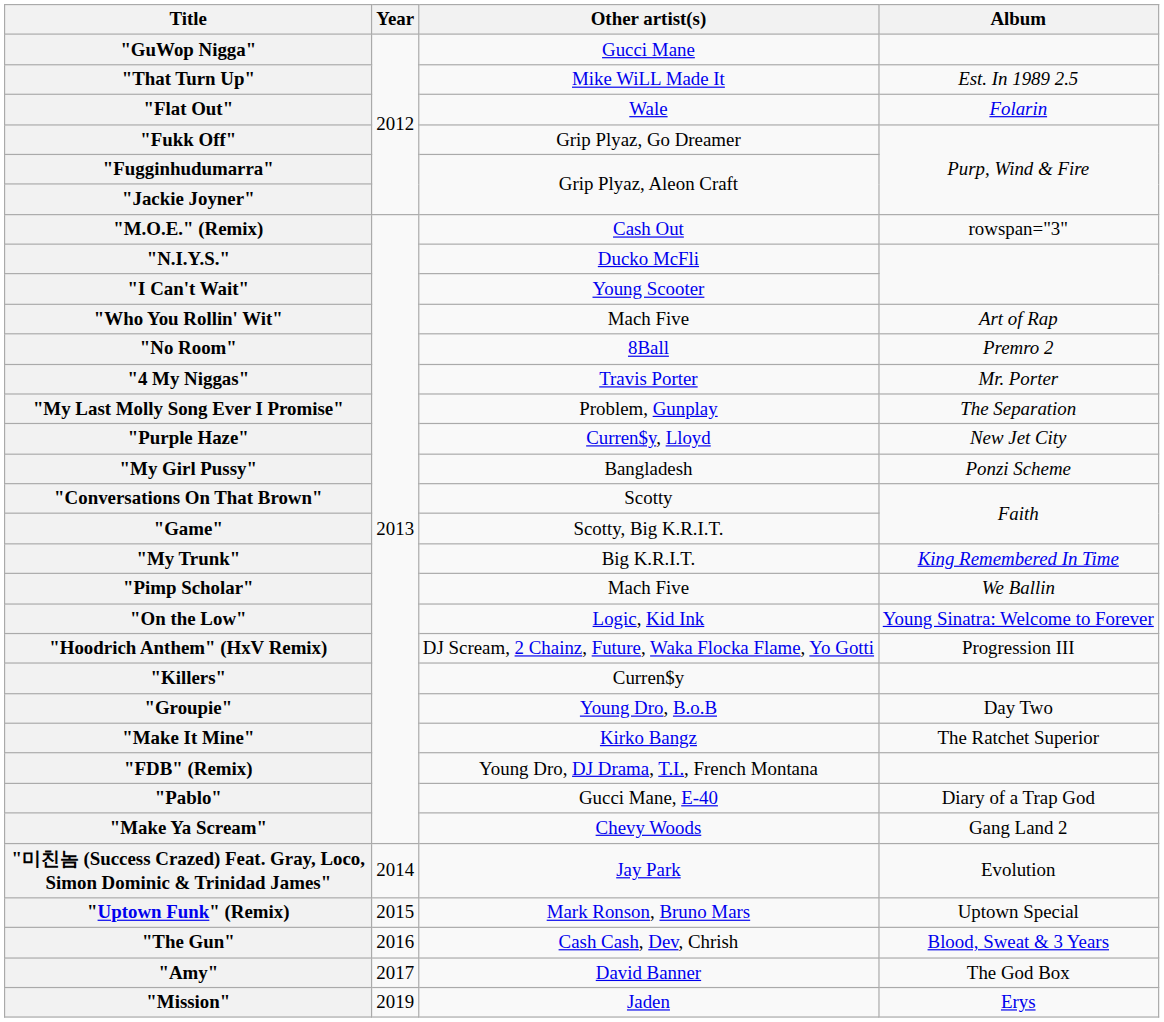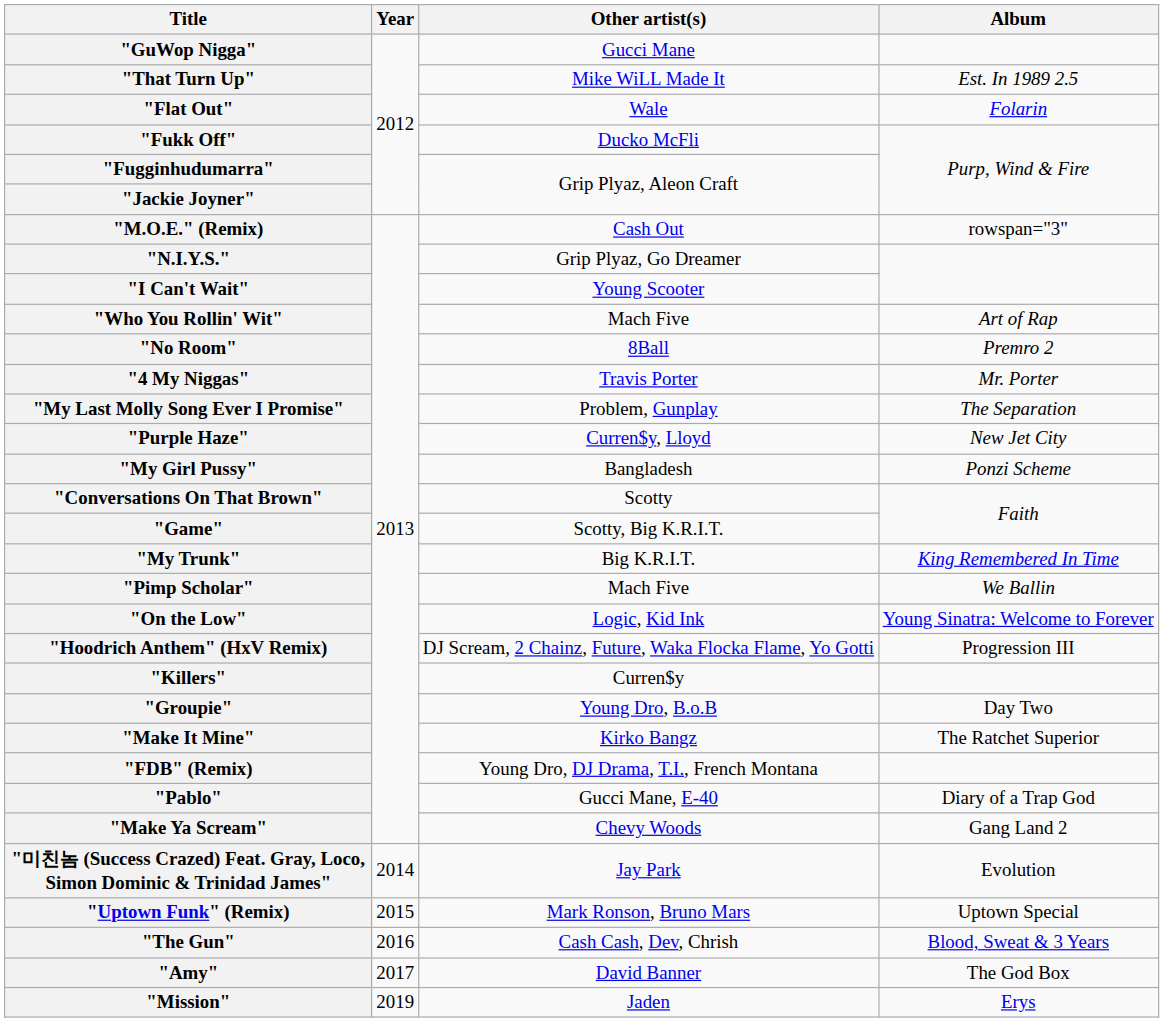(648, 139) Grip Plyaz, Go Dreamer -> (648, 139) Ducko McFli
(648, 259) Ducko McFli -> (648, 259) Grip Plyaz, Go Dreamer
